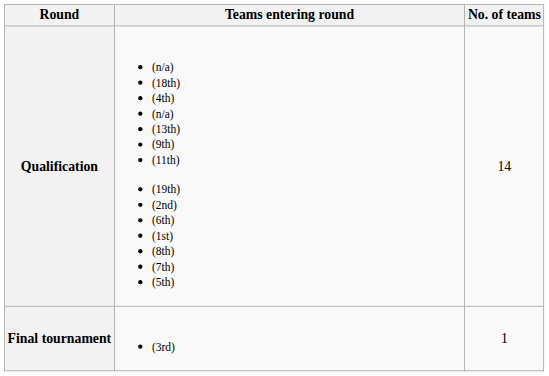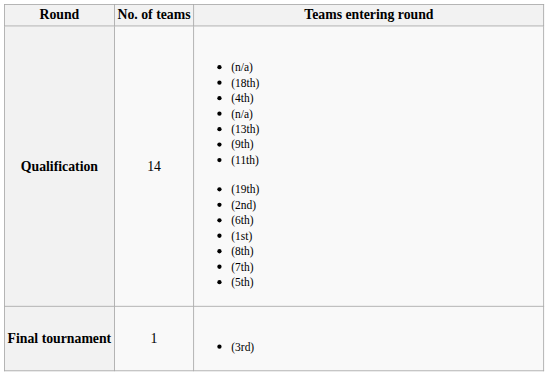columns swapped: (290, 15) <-> (504, 15)
